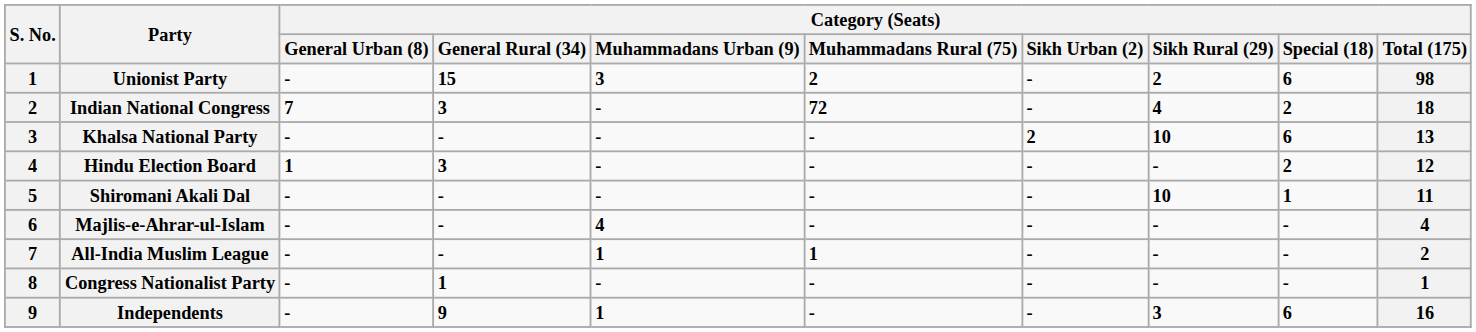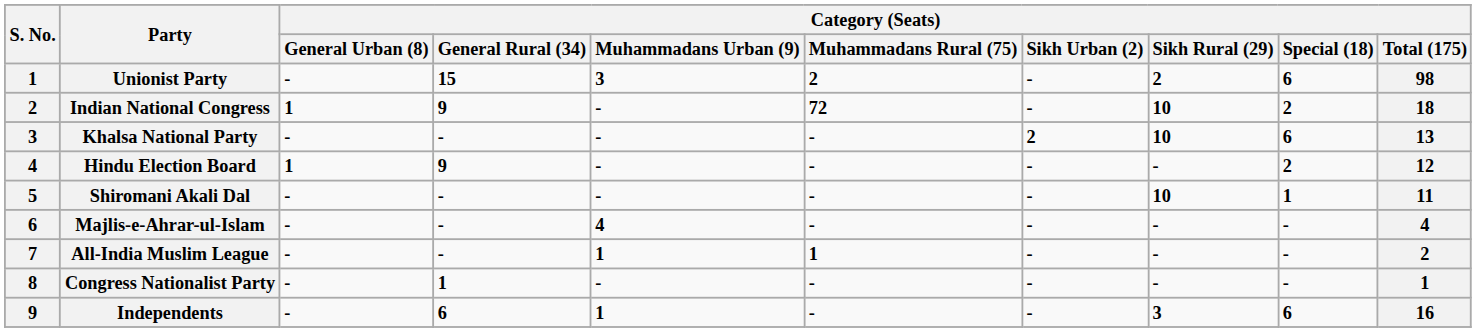(289, 107) 7 -> (289, 107) 1
(442, 107) 3 -> (442, 107) 9
(1157, 107) 4 -> (1162, 107) 10
(442, 166) 3 -> (442, 166) 9
(442, 312) 9 -> (442, 312) 6
